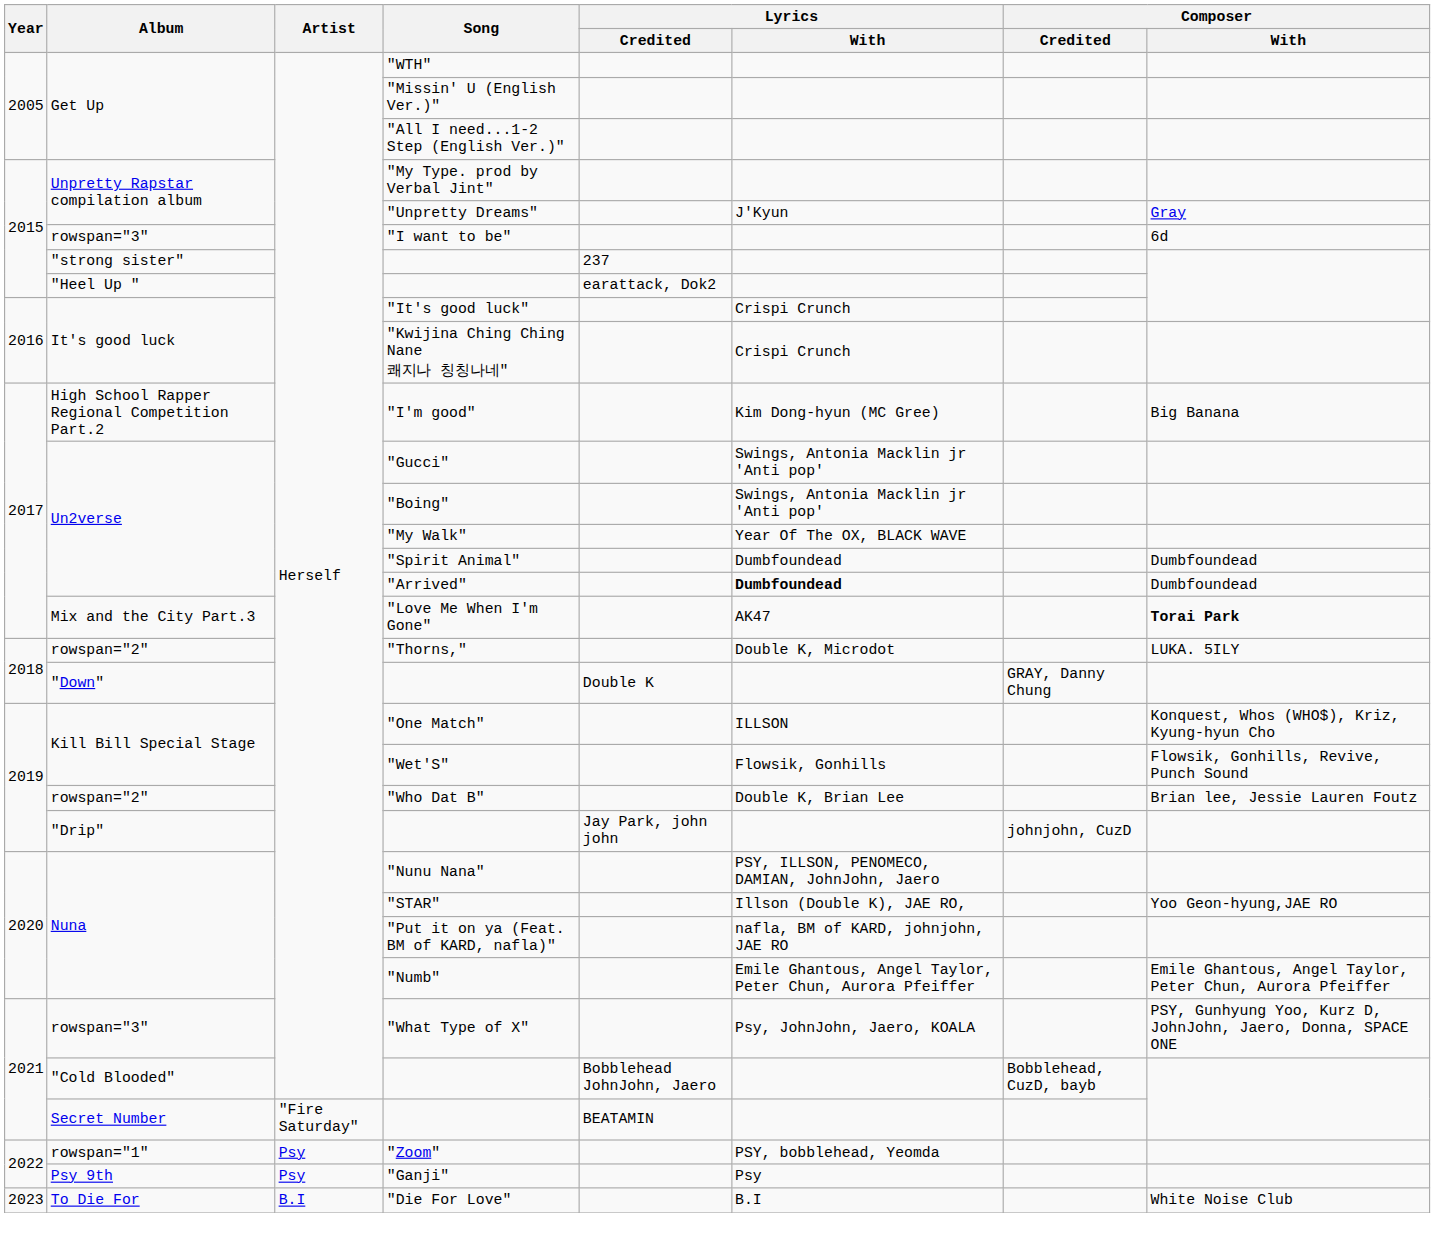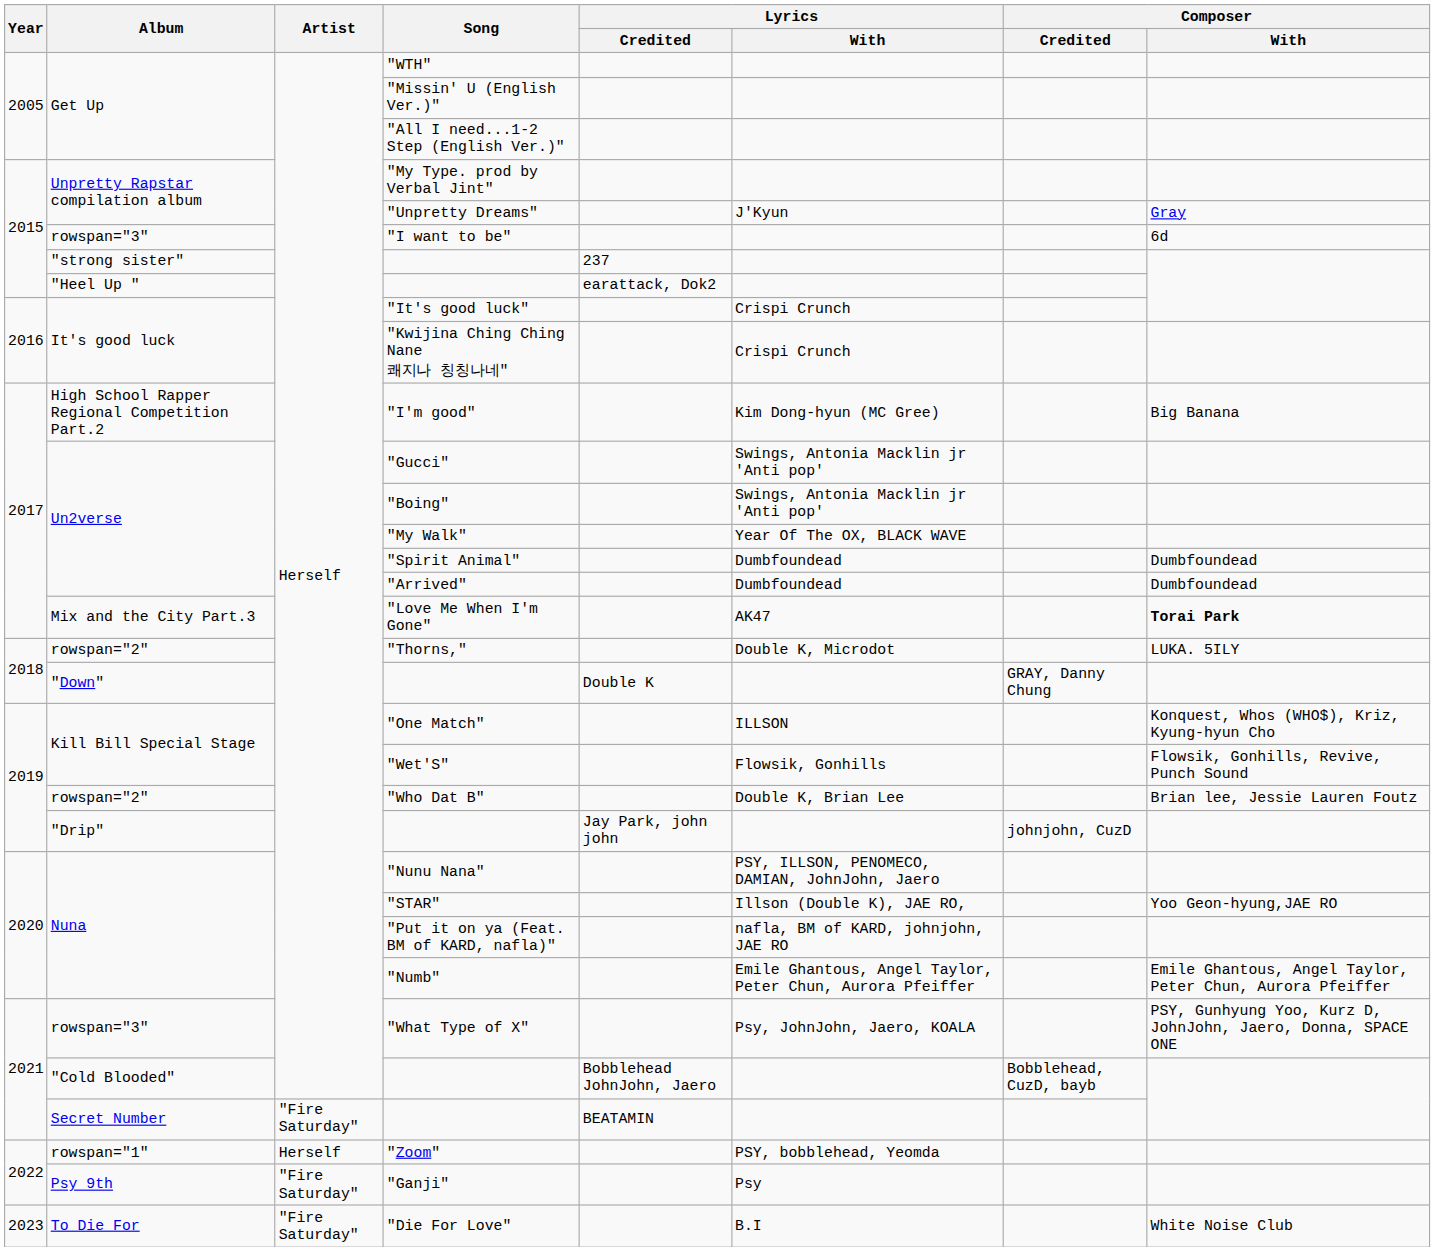(788, 585) bold -> (788, 585) normal
(292, 1152) Psy -> (310, 1152) Herself
(292, 1176) Psy -> (319, 1185) "Fire Saturday"
(292, 1200) B.I -> (319, 1226) "Fire Saturday"
